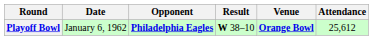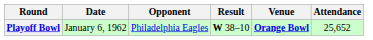(172, 27) bold -> (170, 27) normal
(342, 27) 25,612 -> (337, 27) 25,652
